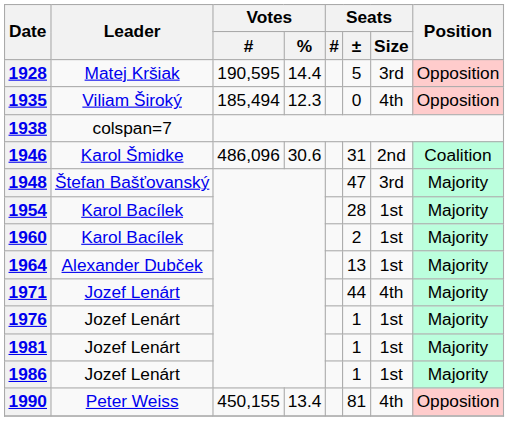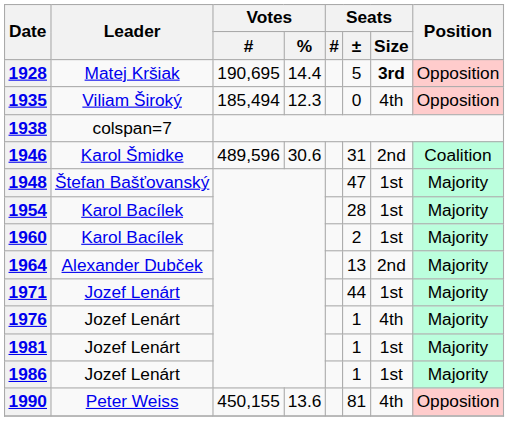(249, 73) 190,595 -> (249, 73) 190,695
(391, 73) normal -> (391, 73) bold
(249, 155) 486,096 -> (249, 155) 489,596
(391, 182) 3rd -> (391, 182) 1st
(391, 264) 1st -> (391, 264) 2nd
(391, 292) 4th -> (391, 292) 1st
(391, 319) 1st -> (391, 319) 4th
(305, 401) 13.4 -> (305, 401) 13.6
